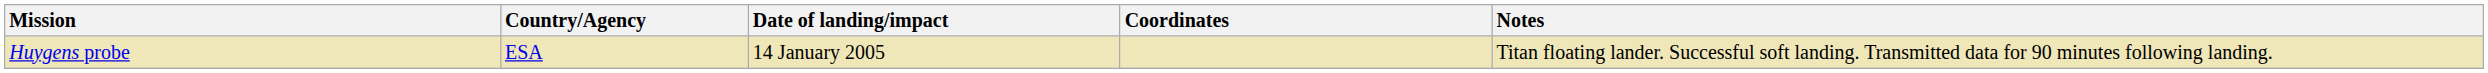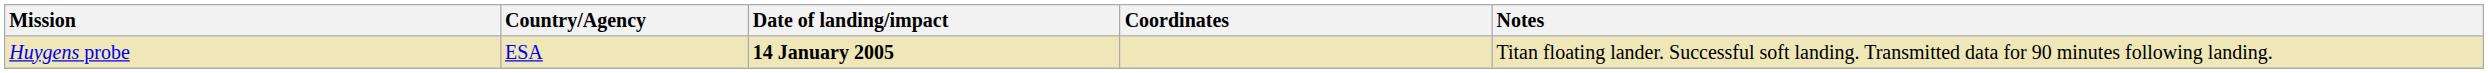(819, 52) normal -> (823, 52) bold
